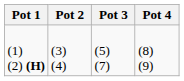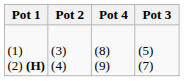columns swapped: (113, 14) <-> (157, 14)
